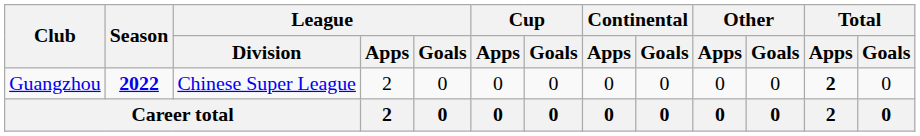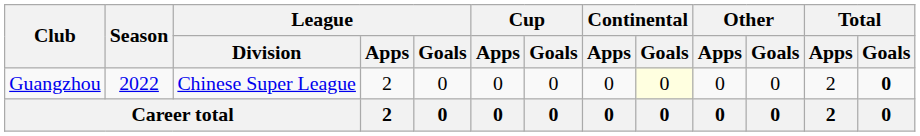(139, 83) bold -> (139, 83) normal
(664, 83) no background -> (664, 83) lightyellow background
(831, 83) bold -> (831, 83) normal
(886, 83) normal -> (886, 83) bold
